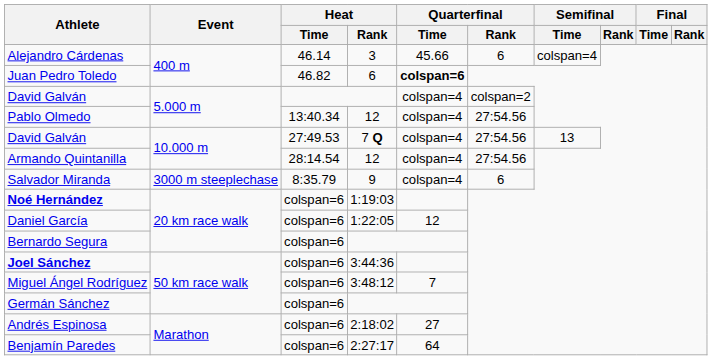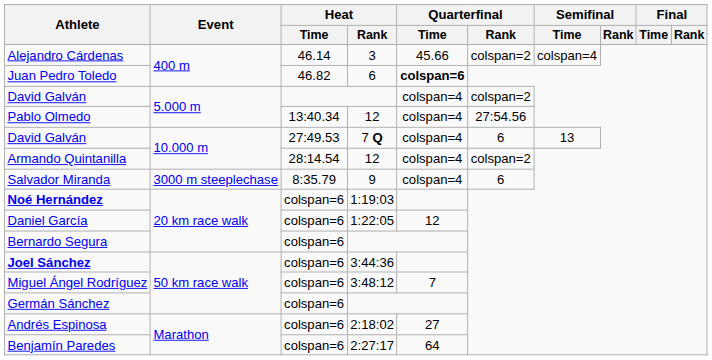(501, 55) 6 -> (501, 55) colspan=2
(501, 138) 27:54.56 -> (501, 138) 6
(501, 159) 27:54.56 -> (501, 159) colspan=2
